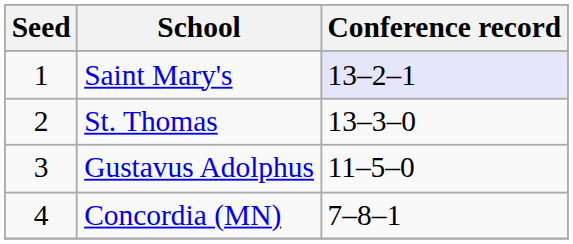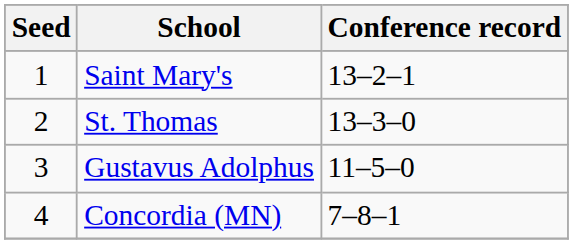(372, 74) lavender background -> (372, 74) no background
